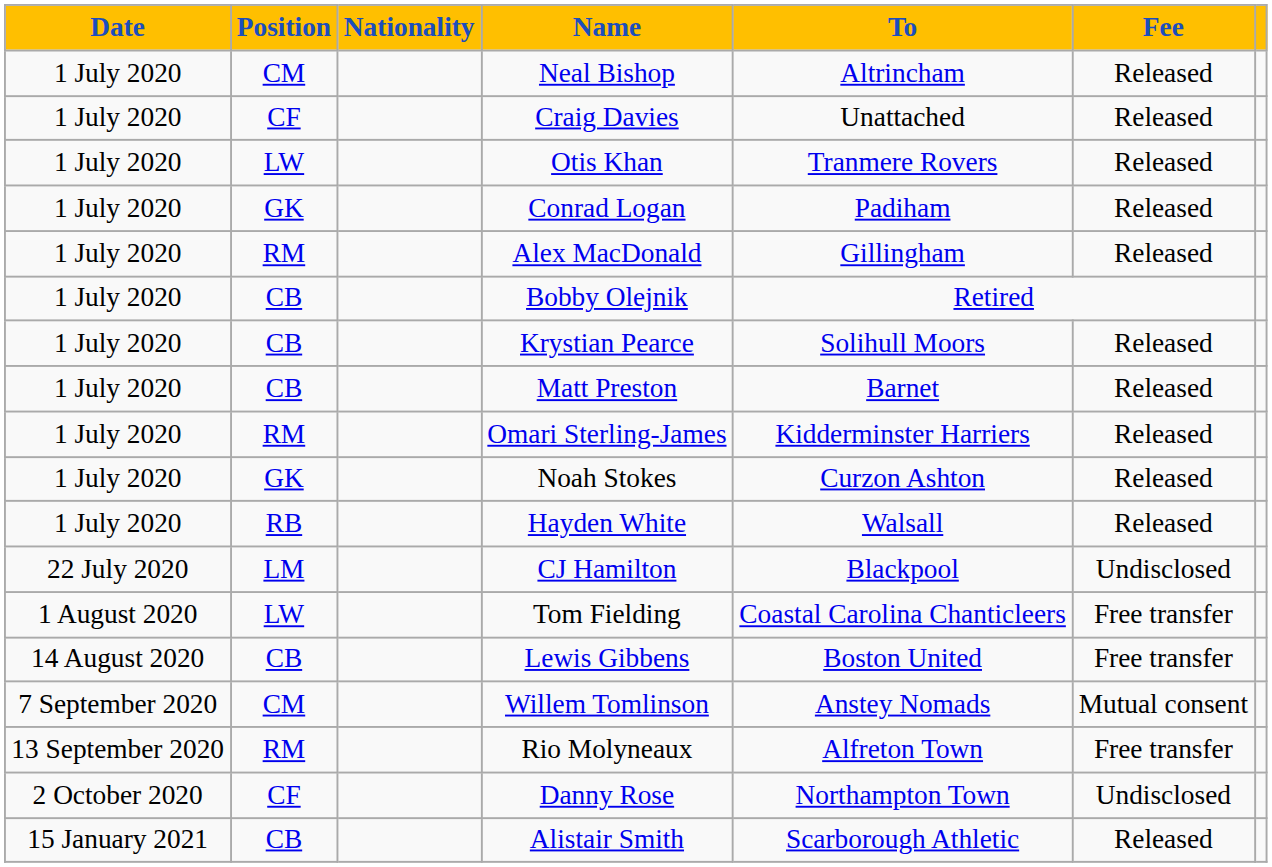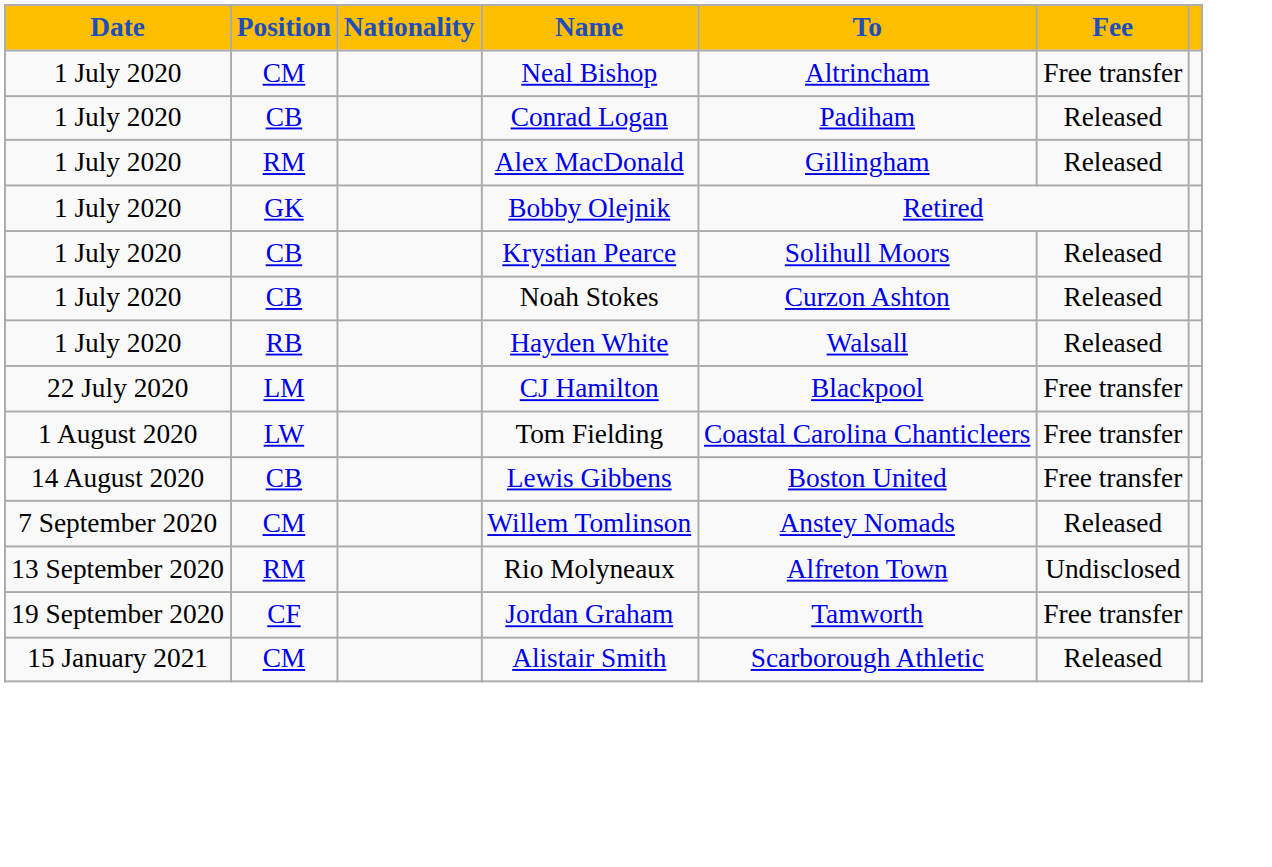(1163, 72) Released -> (1113, 72) Free transfer
- row: (607, 117)
- row: (607, 162)
(284, 207) GK -> (284, 117) CB
(284, 298) CB -> (284, 207) GK
- row: (607, 388)
- row: (607, 433)
(284, 478) GK -> (284, 298) CB
(1163, 568) Undisclosed -> (1113, 388) Free transfer
(1163, 704) Mutual consent -> (1113, 523) Released
(1163, 749) Free transfer -> (1113, 568) Undisclosed
+ row: (589, 614)
- row: (607, 794)
(284, 839) CB -> (284, 659) CM
